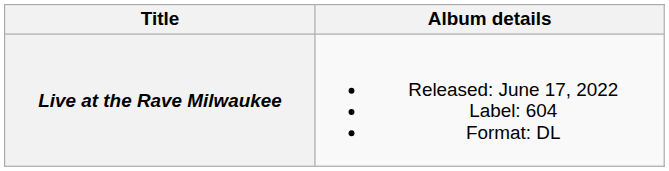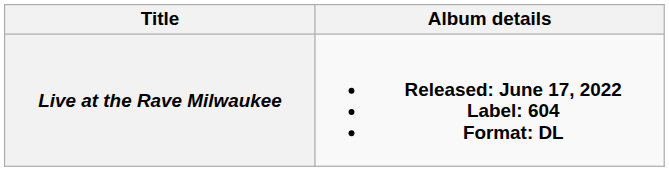(490, 111) normal -> (490, 111) bold
